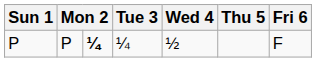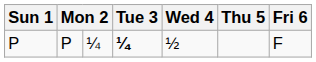(93, 43) bold -> (93, 43) normal
(123, 43) normal -> (123, 43) bold
